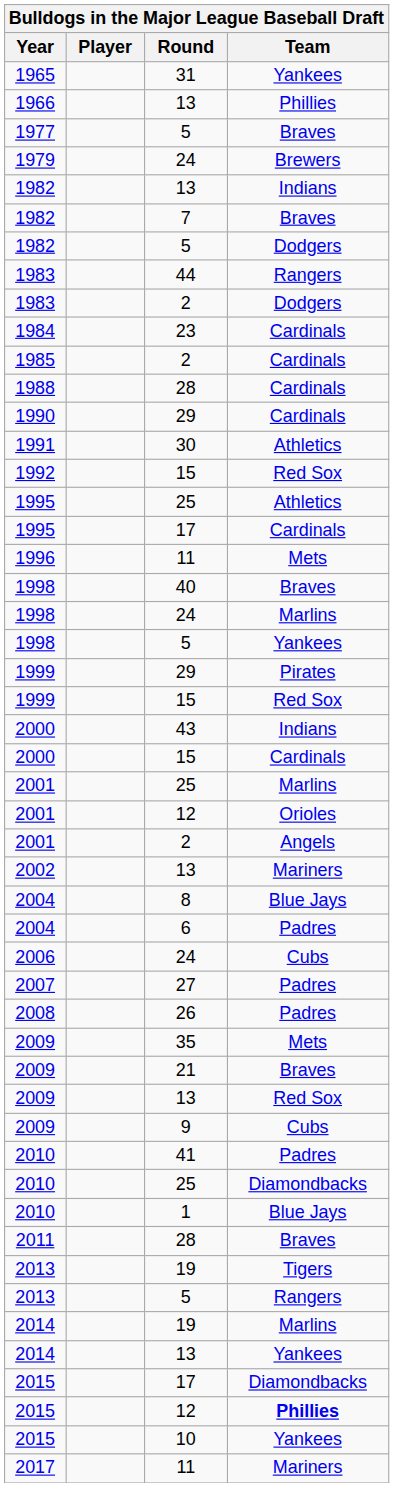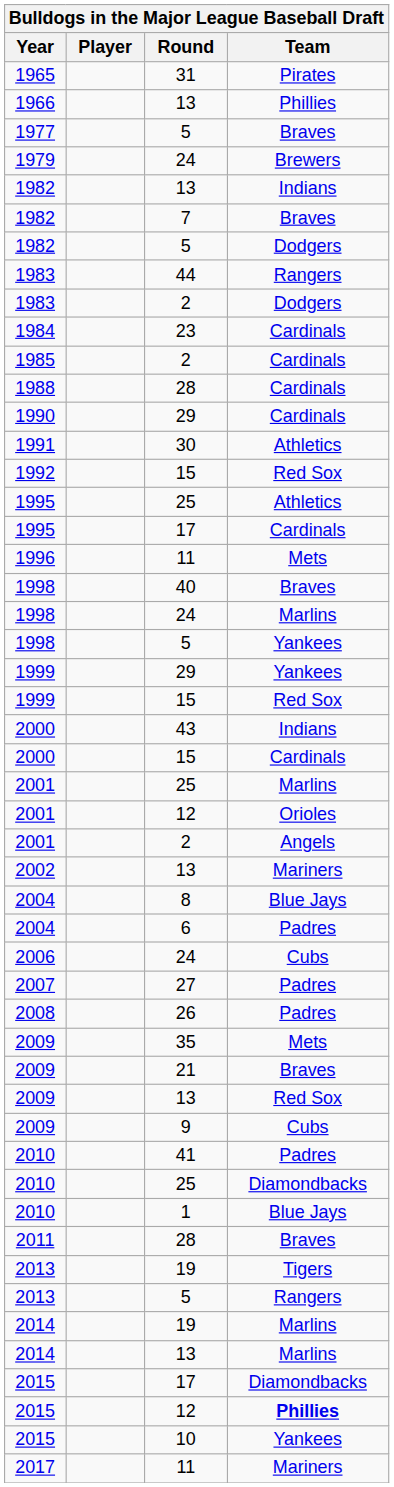(308, 75) Yankees -> (308, 75) Pirates
(308, 672) Pirates -> (308, 672) Yankees
(308, 1354) Yankees -> (308, 1354) Marlins
